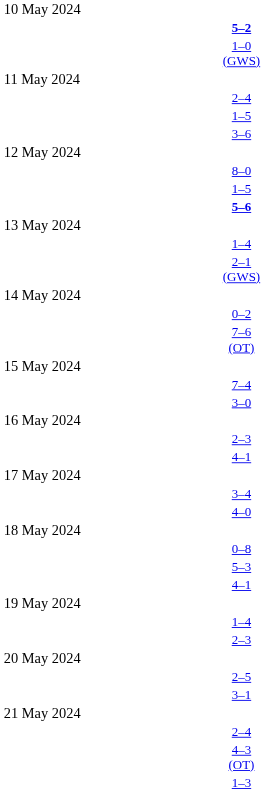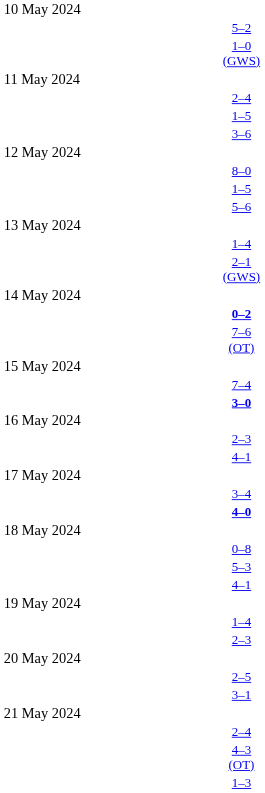(241, 28) bold -> (241, 28) normal
(241, 207) bold -> (241, 207) normal
(241, 314) normal -> (241, 314) bold
(241, 402) normal -> (241, 402) bold
(241, 512) normal -> (241, 512) bold
